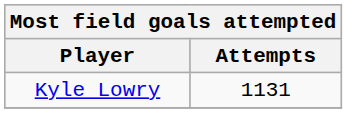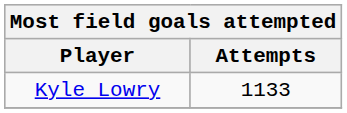(266, 90) 1131 -> (266, 90) 1133
